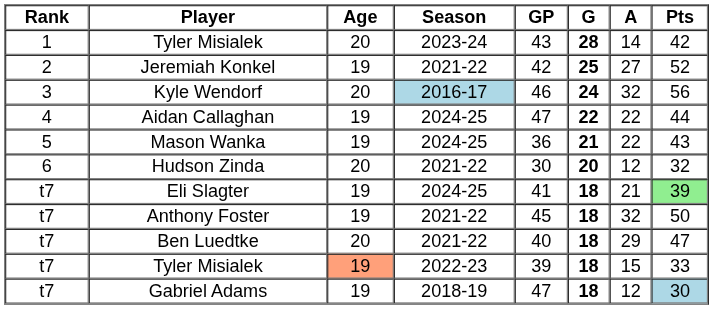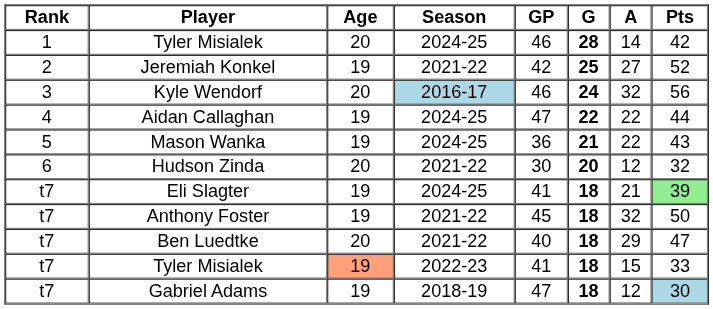(454, 42) 2023-24 -> (454, 42) 2024-25
(541, 42) 43 -> (541, 42) 46
(541, 266) 39 -> (541, 266) 41
